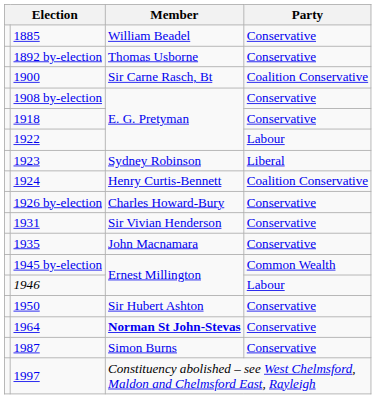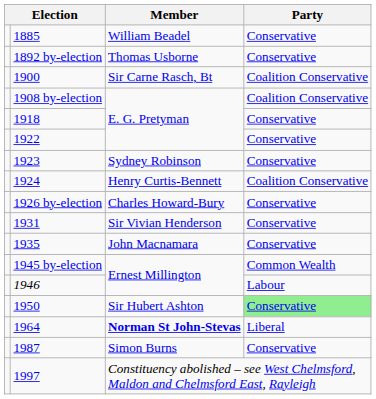(281, 98) Conservative -> (307, 98) Coalition Conservative
(266, 139) Labour -> (281, 139) Conservative
(266, 160) Liberal -> (281, 160) Conservative
(281, 306) no background -> (281, 306) lightgreen background
(281, 327) Conservative -> (266, 327) Liberal
